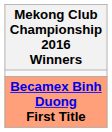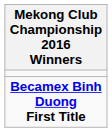(56, 101) lightsalmon background -> (56, 101) no background
